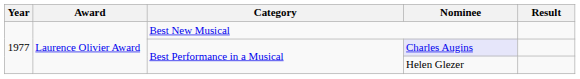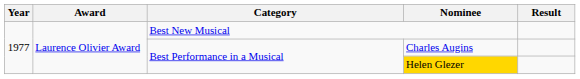(439, 47) lavender background -> (439, 47) no background
(435, 64) no background -> (435, 64) gold background
